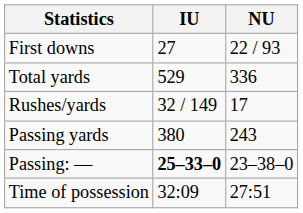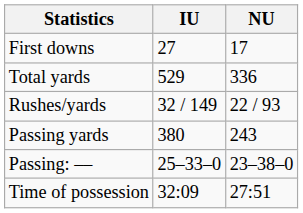(255, 48) 22 / 93 -> (239, 48) 17
(239, 105) 17 -> (255, 105) 22 / 93
(189, 163) bold -> (189, 163) normal
